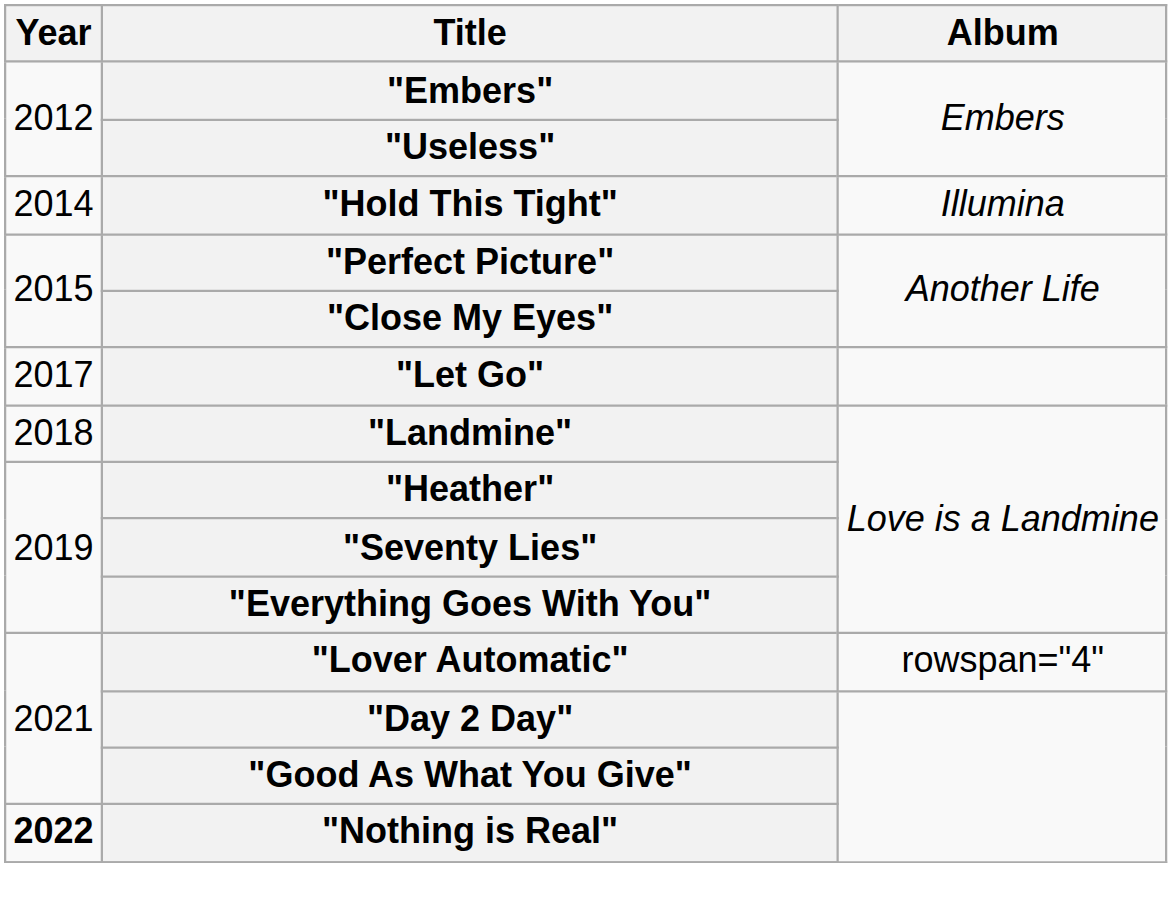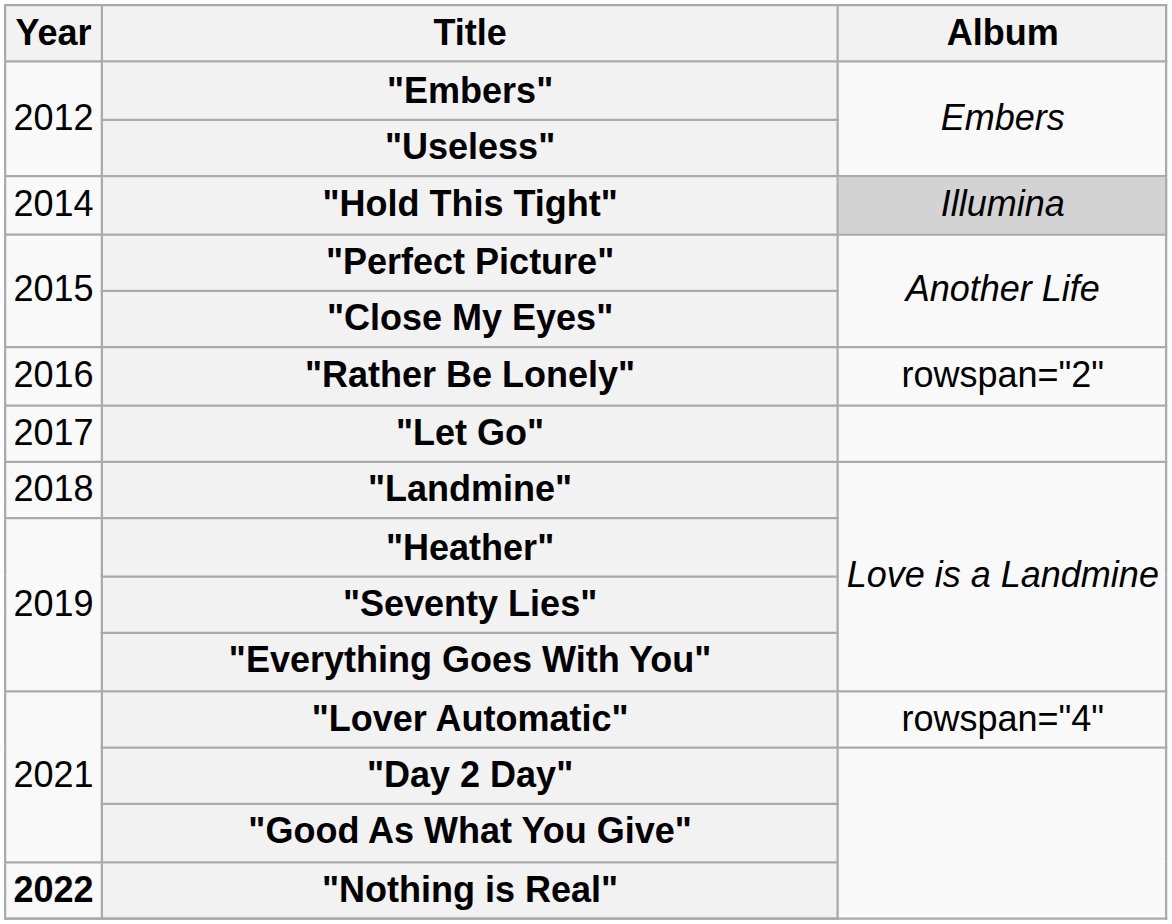(1003, 204) no background -> (1003, 204) lightgrey background
+ row: (470, 375)
